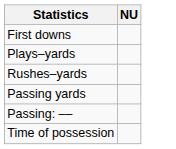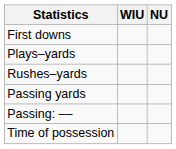+ column: (132, 14)
